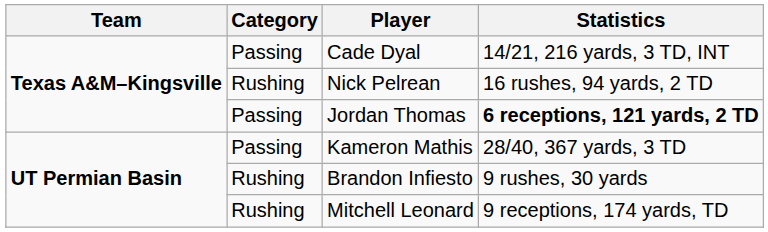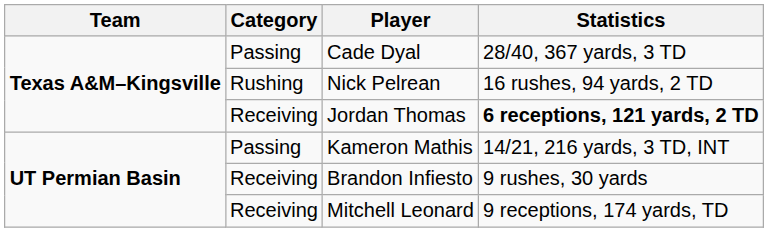(606, 52) 14/21, 216 yards, 3 TD, INT -> (585, 52) 28/40, 367 yards, 3 TD
(267, 115) Passing -> (274, 115) Receiving
(585, 147) 28/40, 367 yards, 3 TD -> (606, 147) 14/21, 216 yards, 3 TD, INT
(268, 178) Rushing -> (274, 178) Receiving
(268, 210) Rushing -> (274, 210) Receiving
